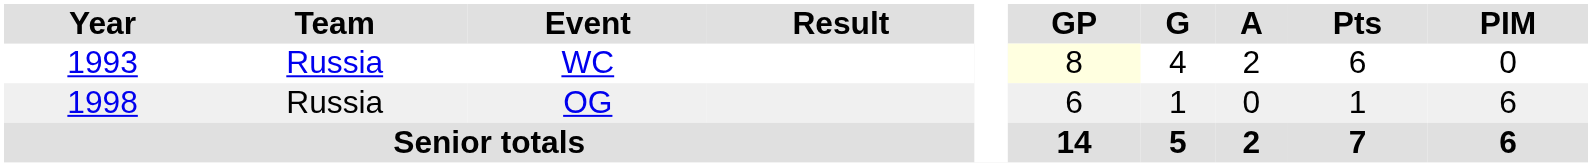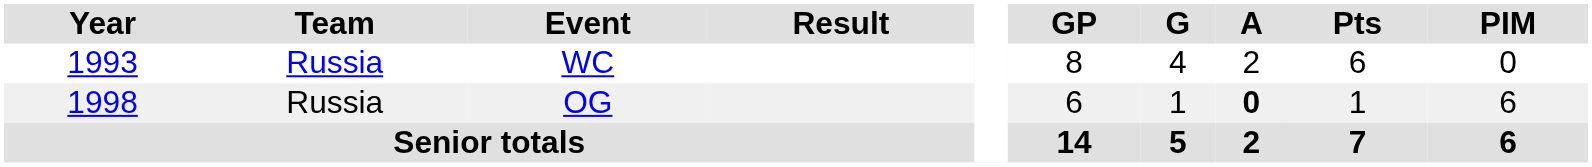(1074, 62) lightyellow background -> (1074, 62) no background
(1251, 102) normal -> (1251, 102) bold
